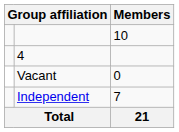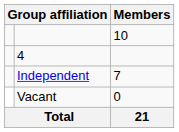rows swapped: (53, 96) <-> (37, 76)
